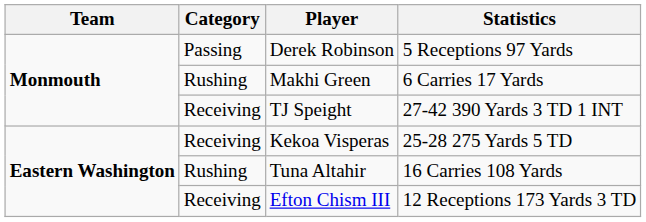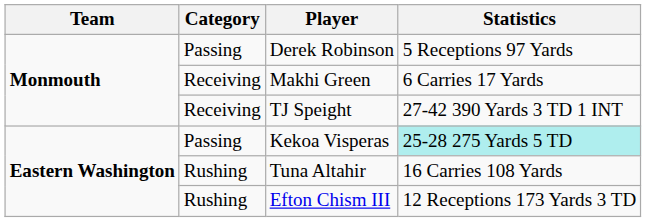(215, 80) Rushing -> (222, 80) Receiving
(222, 140) Receiving -> (213, 140) Passing
(487, 140) no background -> (487, 140) paleturquoise background
(222, 200) Receiving -> (215, 200) Rushing
